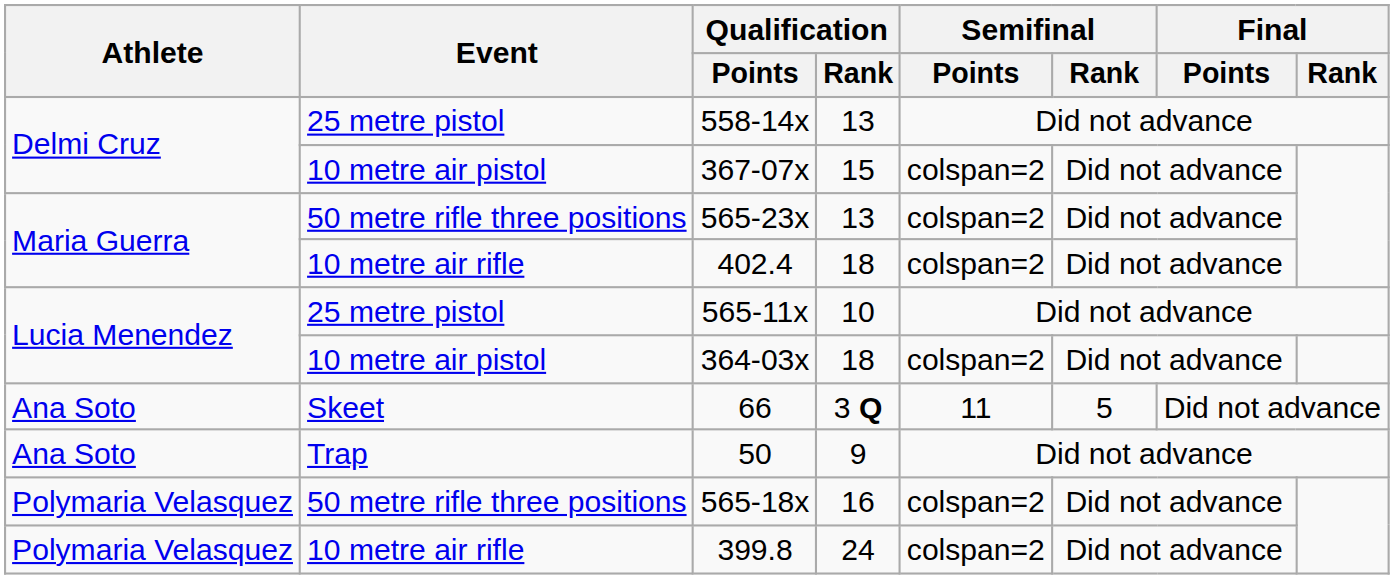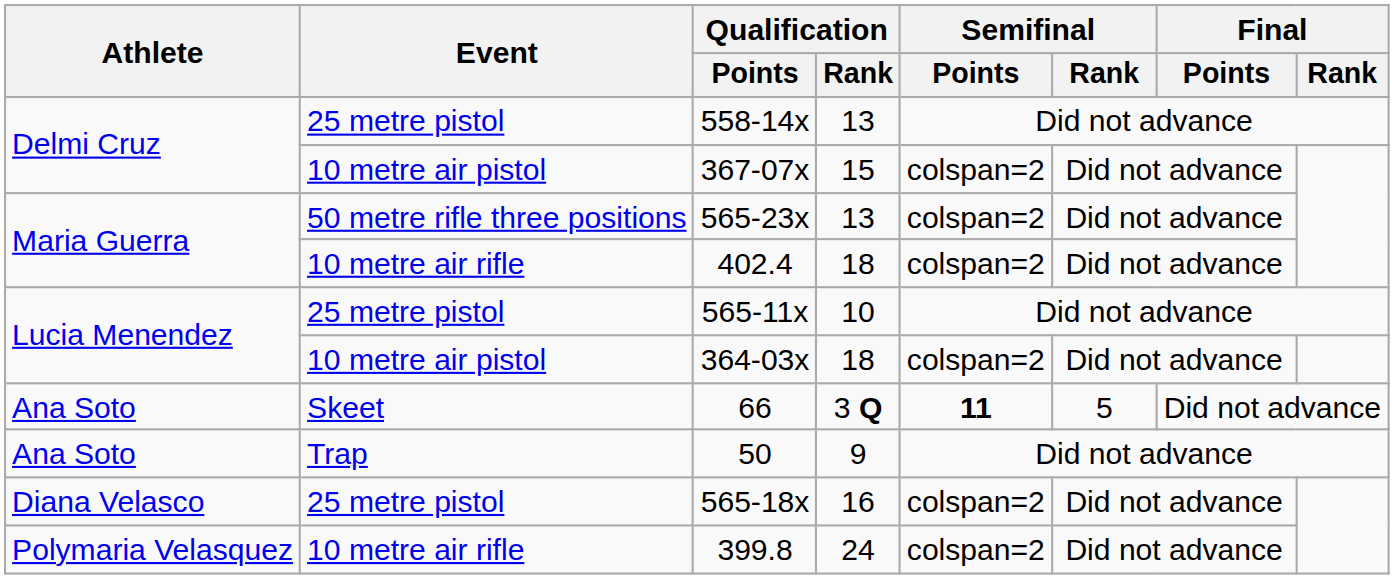(976, 407) normal -> (976, 407) bold
(153, 502) Polymaria Velasquez -> (108, 502) Diana Velasco
(497, 502) 50 metre rifle three positions -> (406, 502) 25 metre pistol
